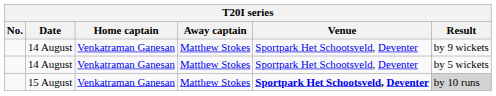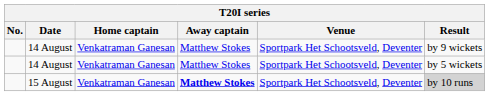(215, 82) normal -> (217, 82) bold
(342, 82) bold -> (341, 82) normal
